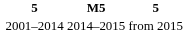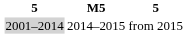(35, 25) no background -> (35, 25) lightgrey background
